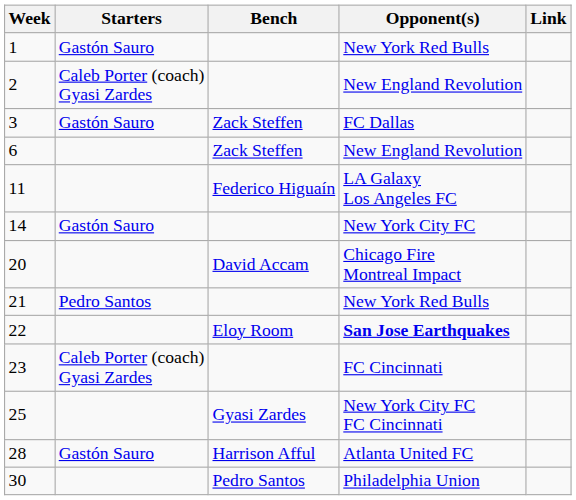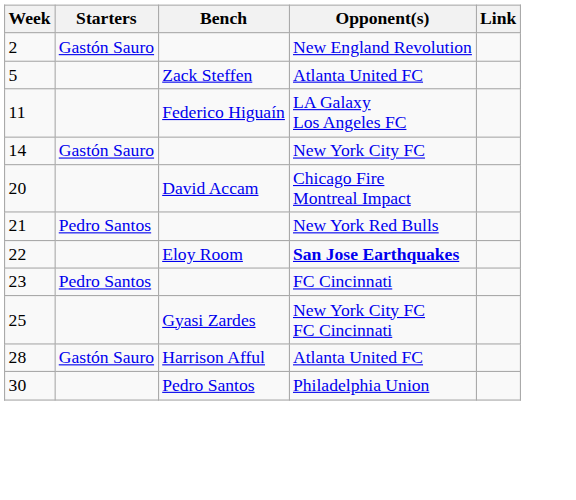- row: (13, 46)
(132, 84) Caleb Porter (coach) Gyasi Zardes -> (106, 46) Gastón Sauro
- row: (13, 122)
+ row: (13, 74)
- row: (13, 150)
(132, 367) Caleb Porter (coach) Gyasi Zardes -> (105, 281) Pedro Santos
